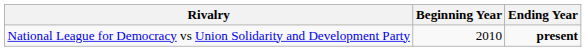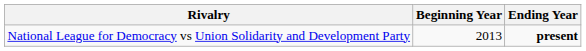(489, 35) 2010 -> (489, 35) 2013
